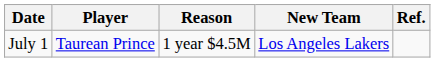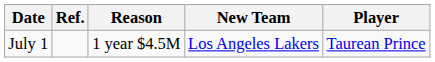columns swapped: (105, 17) <-> (411, 17)
